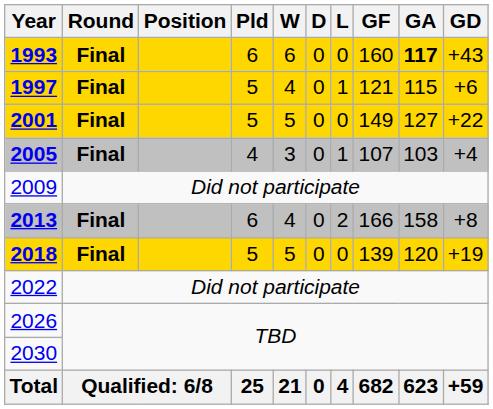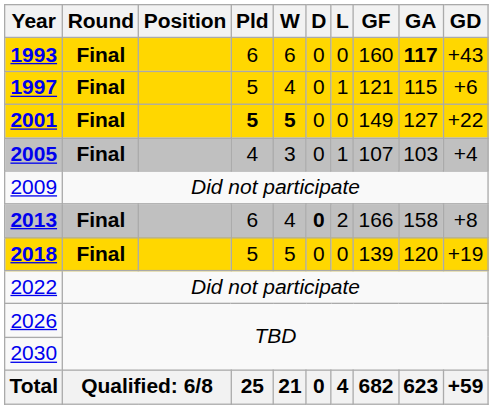(252, 120) normal -> (252, 120) bold
(290, 120) normal -> (290, 120) bold
(319, 220) normal -> (319, 220) bold
